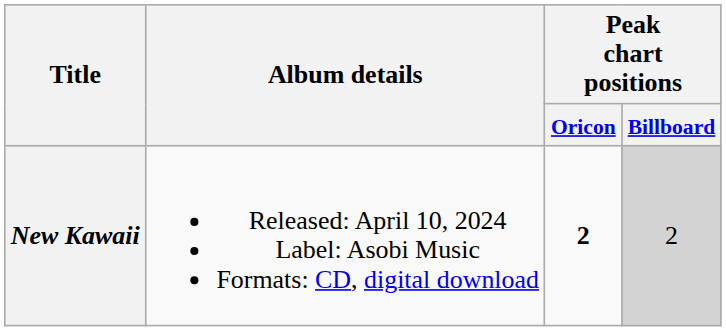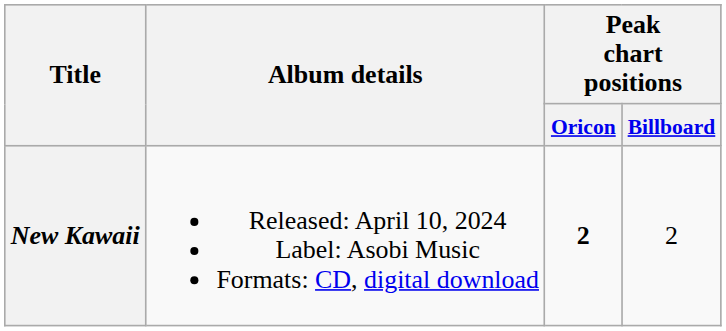(671, 235) lightgrey background -> (671, 235) no background
